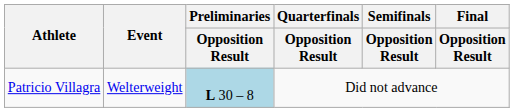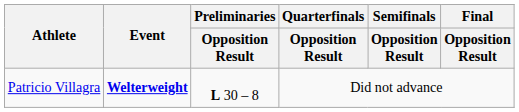(145, 88) normal -> (147, 88) bold
(230, 96) lightblue background -> (235, 96) no background
